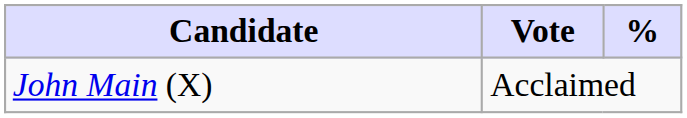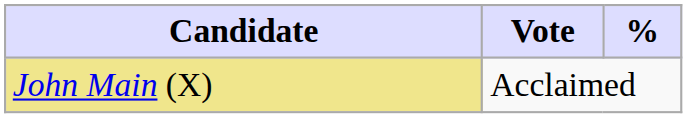(113, 84) no background -> (113, 84) khaki background
